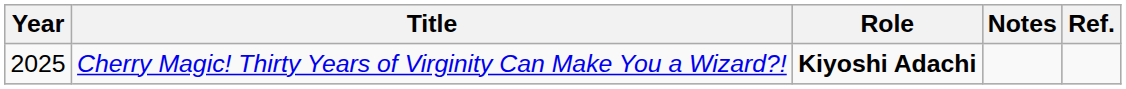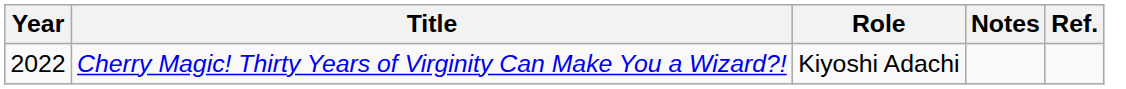(38, 63) 2025 -> (38, 63) 2022
(887, 63) bold -> (879, 63) normal
